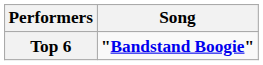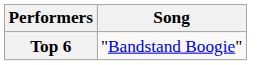(178, 45) bold -> (172, 45) normal
